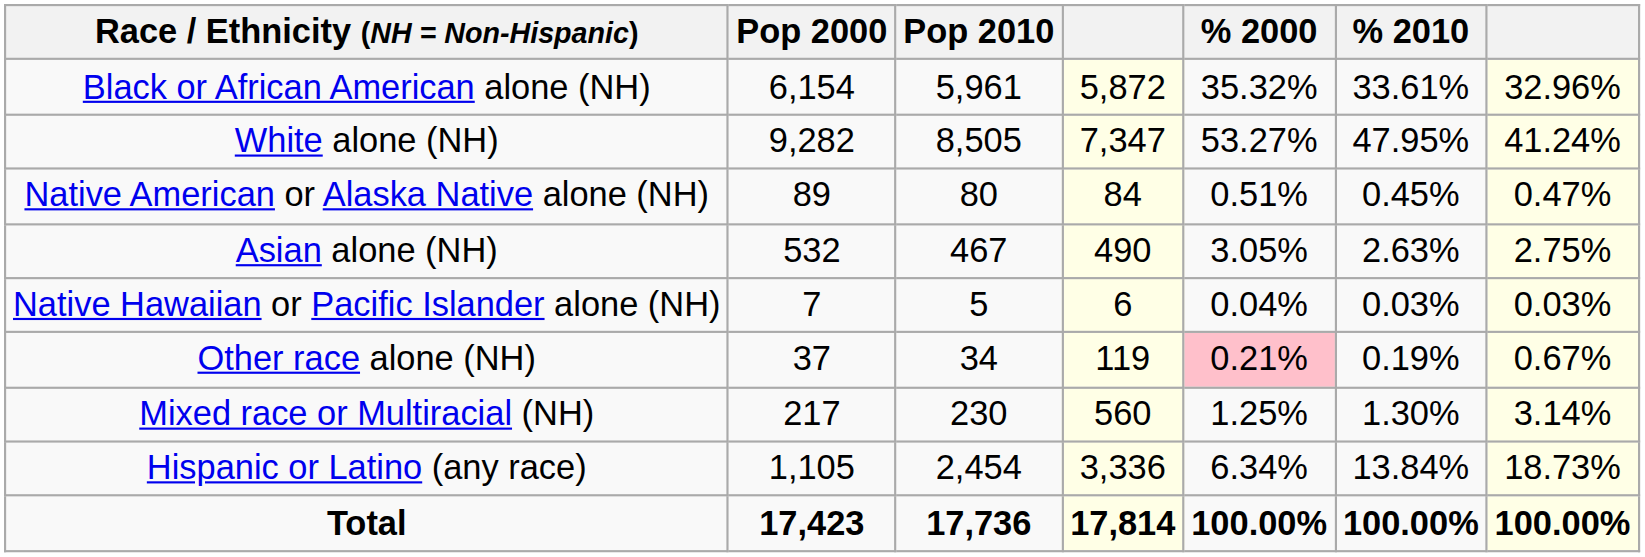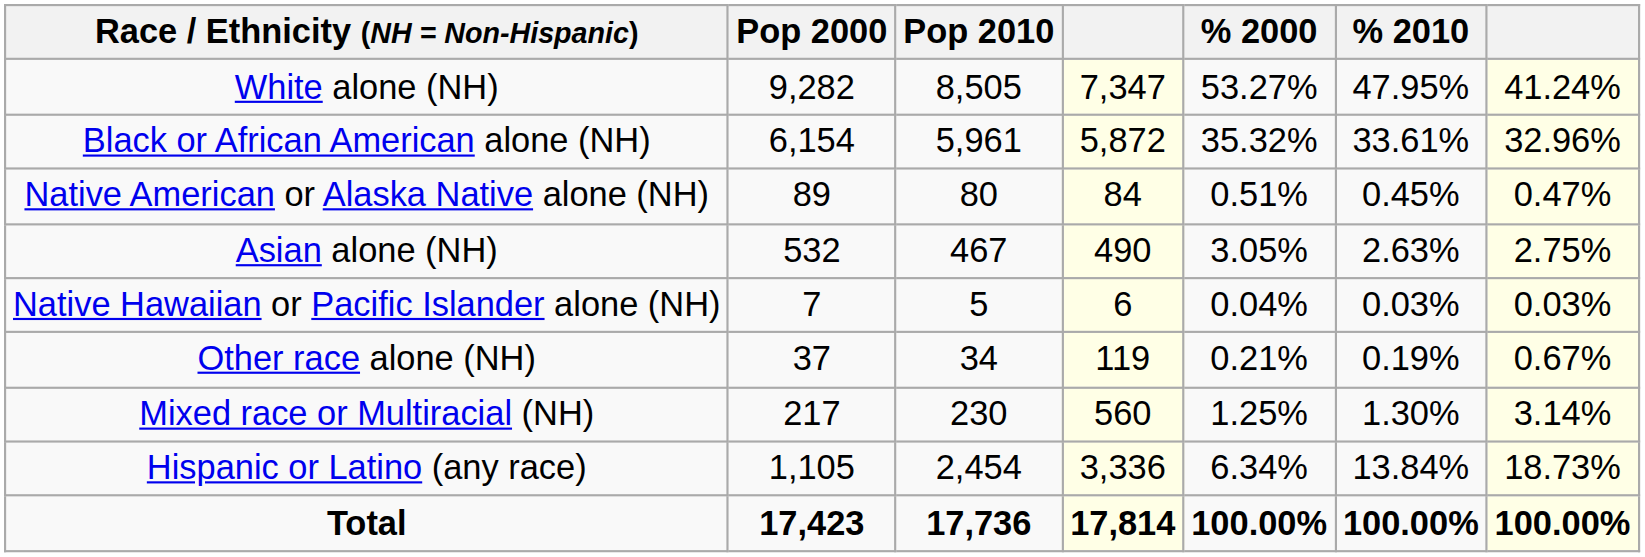rows swapped: (367, 140) <-> (367, 86)
(1259, 359) pink background -> (1259, 359) no background
